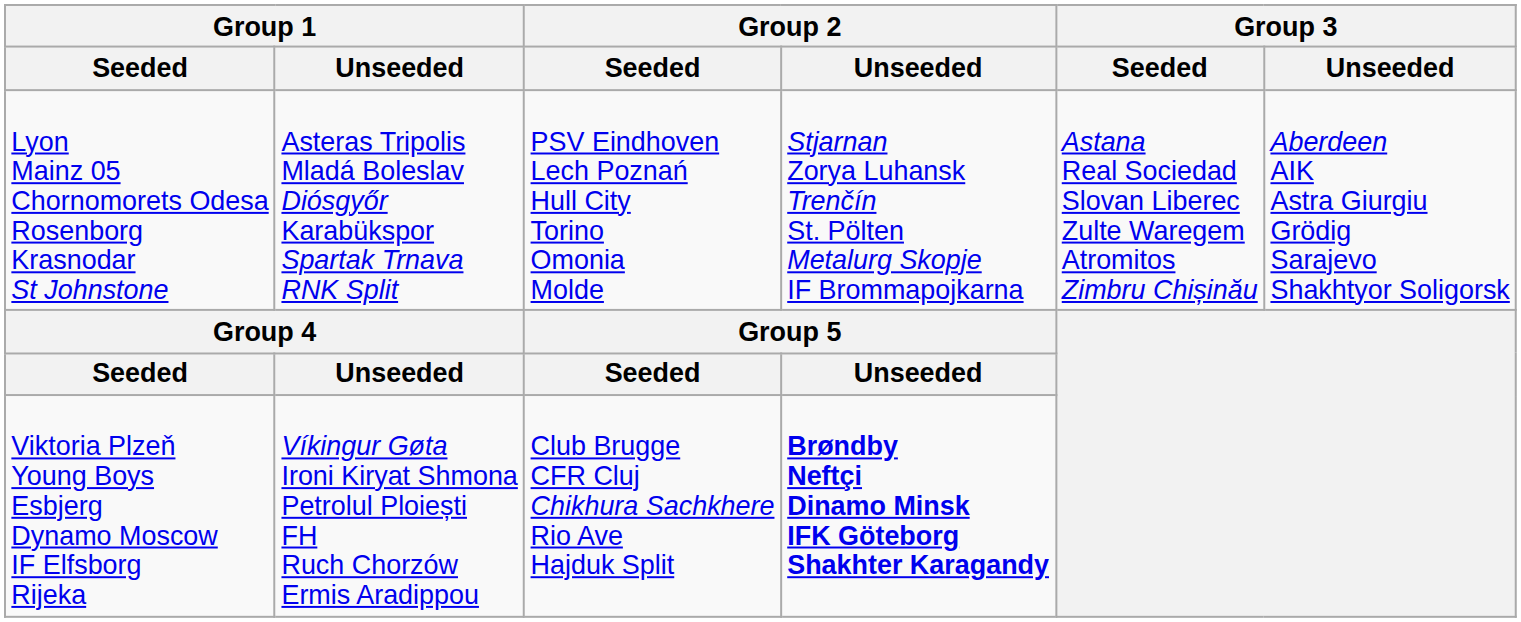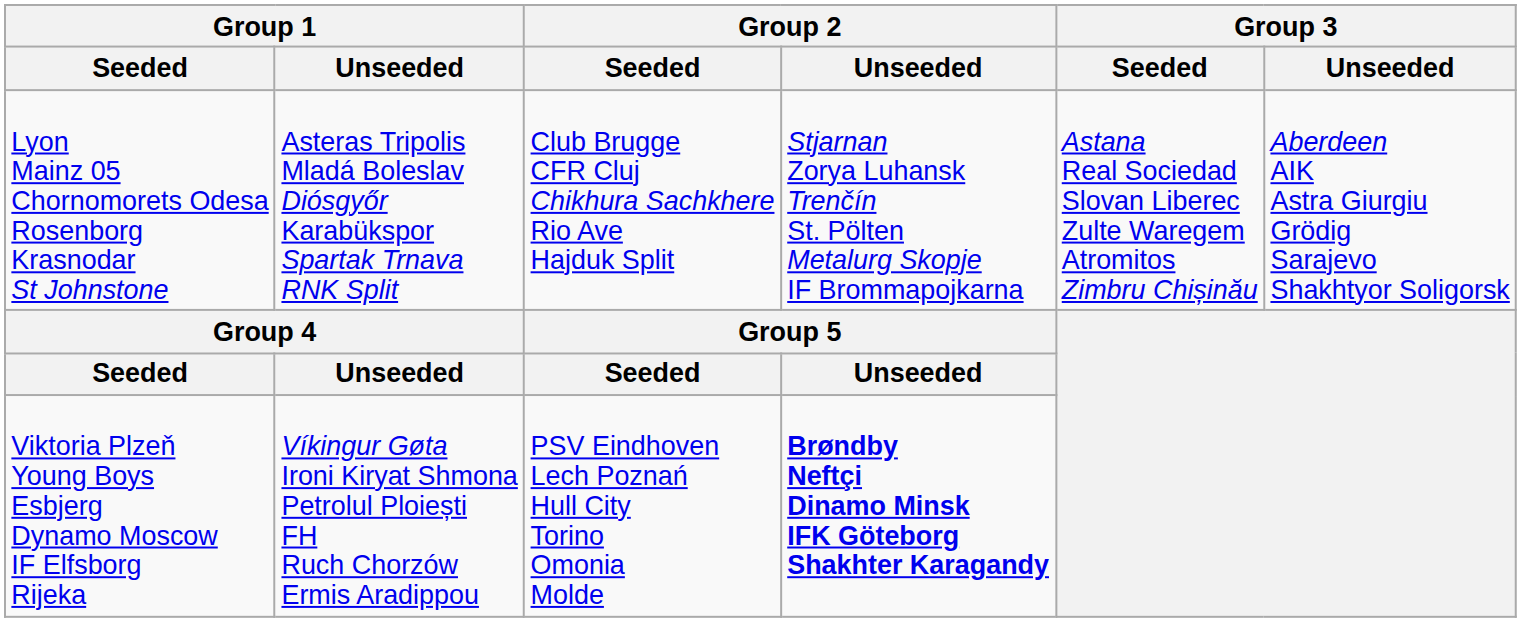(625, 215) PSV Eindhoven Lech Poznań Hull City Torino Omonia Molde -> (653, 200) Club Brugge CFR Cluj Chikhura Sachkhere Rio Ave Hajduk Split
(653, 505) Club Brugge CFR Cluj Chikhura Sachkhere Rio Ave Hajduk Split -> (625, 520) PSV Eindhoven Lech Poznań Hull City Torino Omonia Molde
